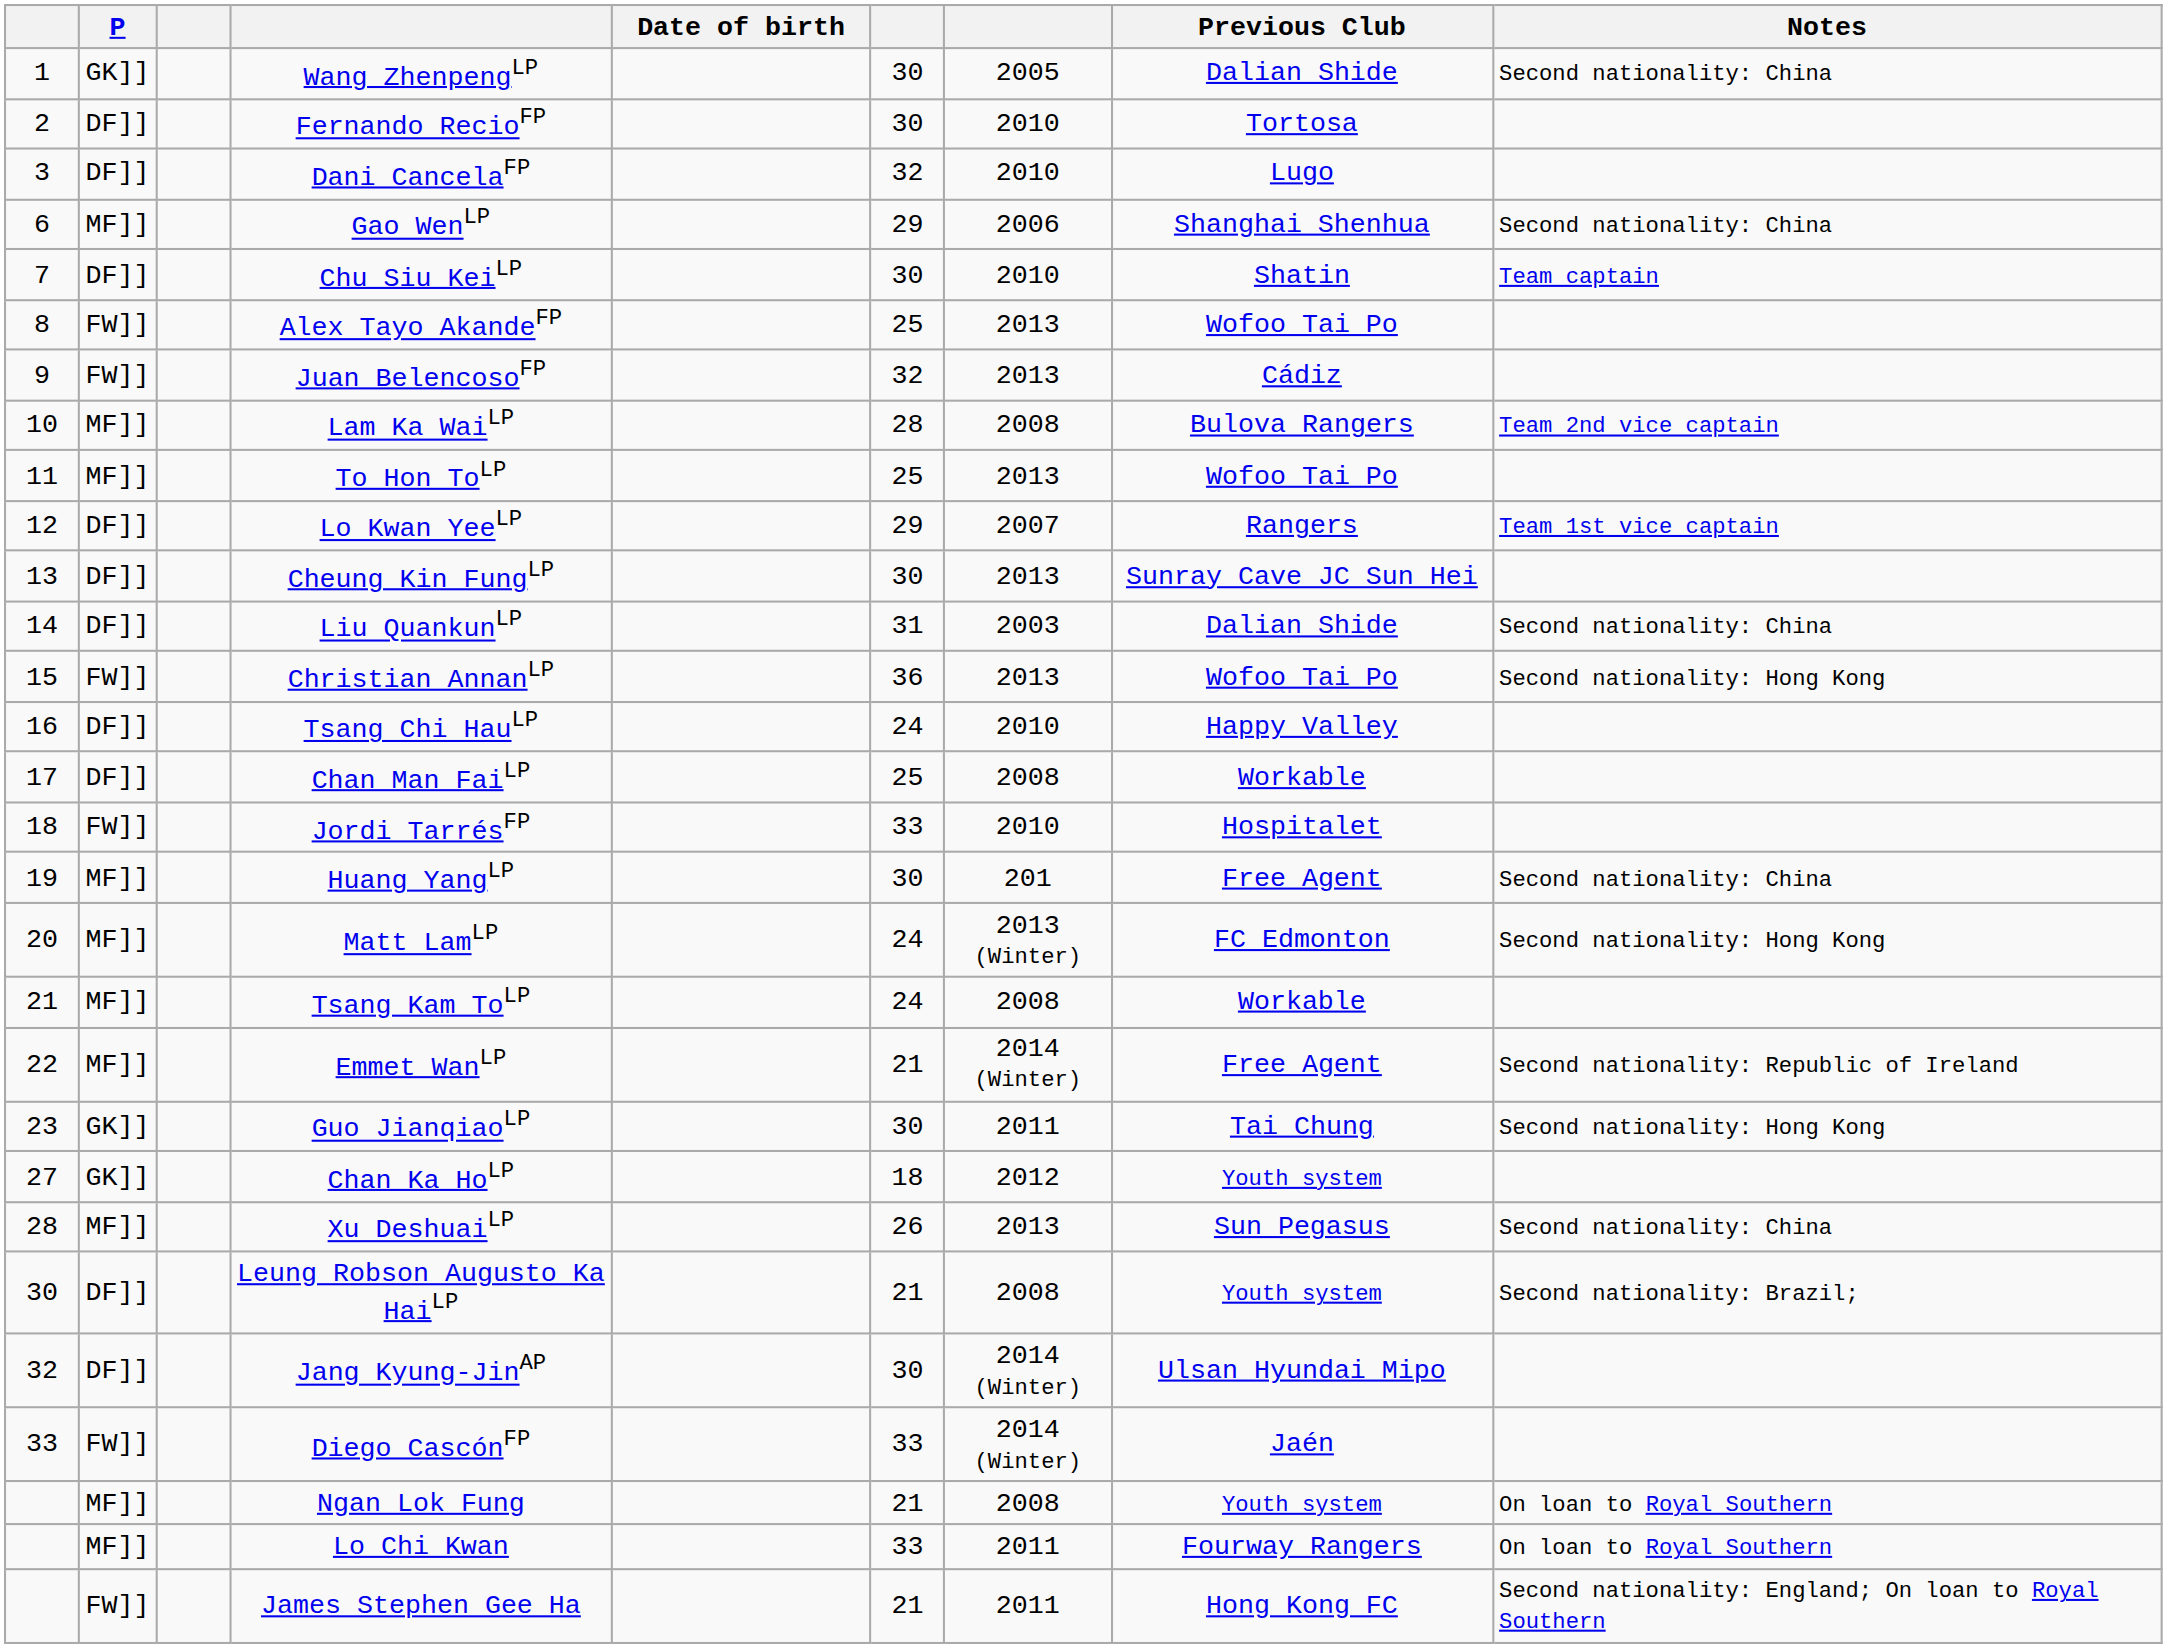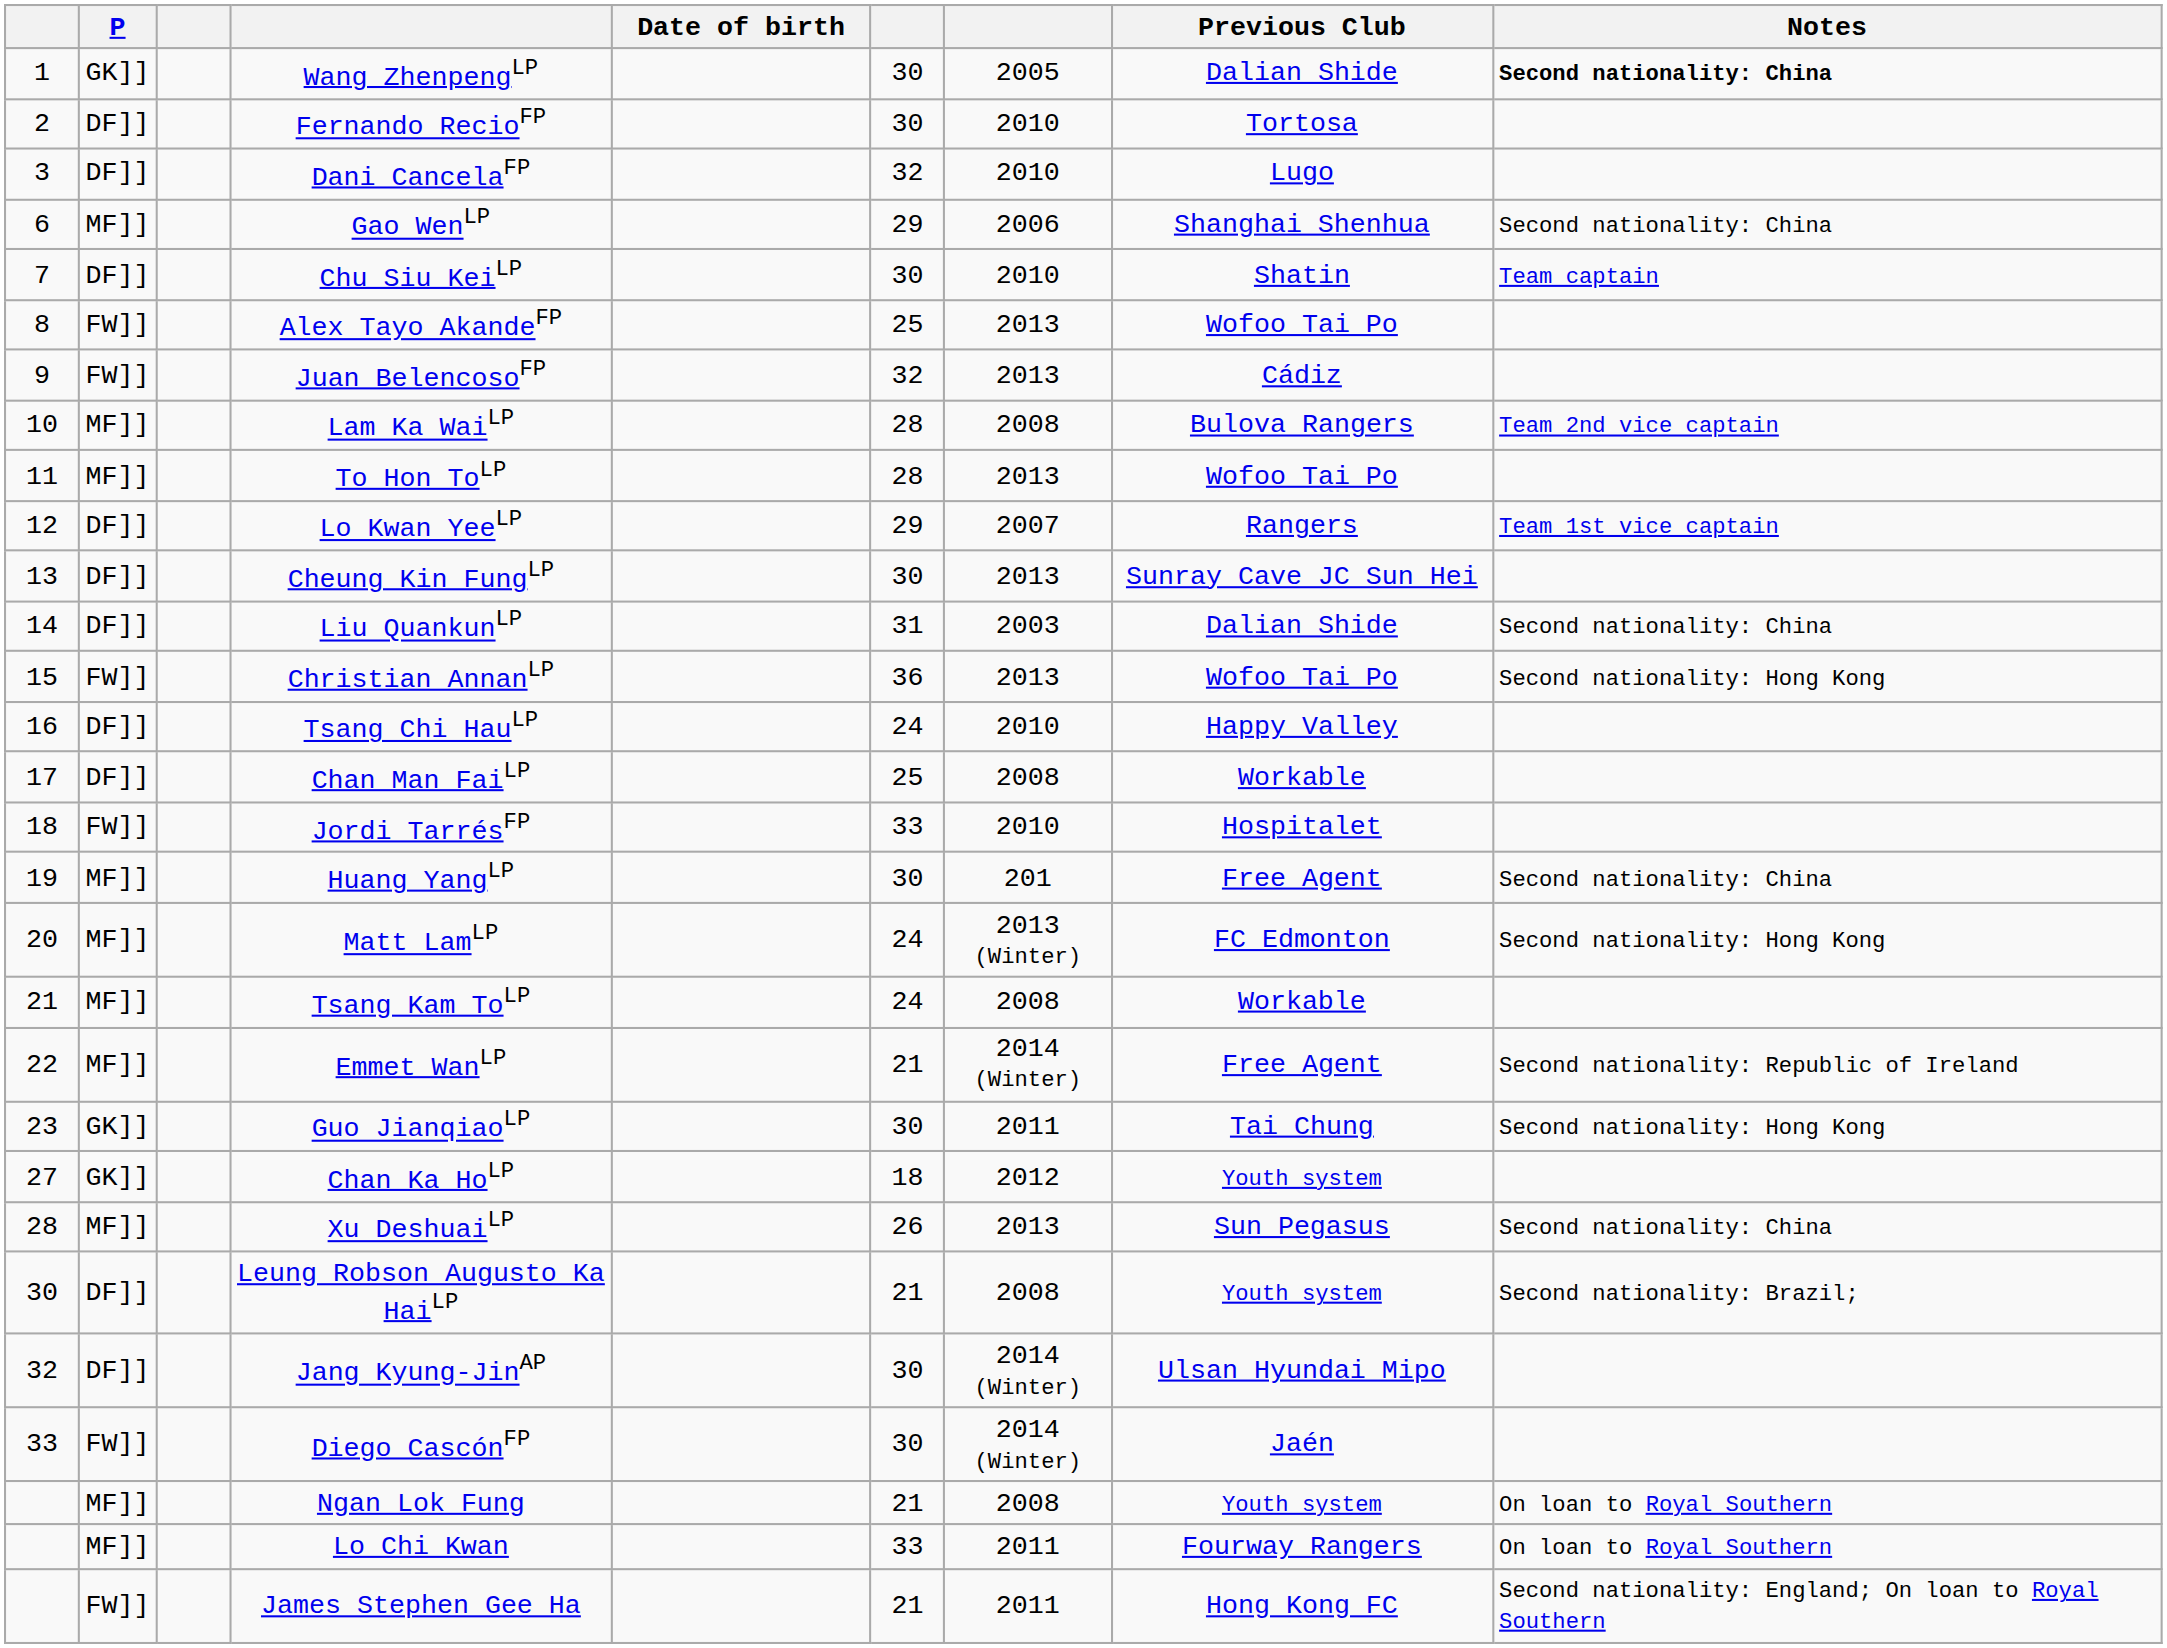(1666, 75) normal -> (1666, 74) bold
(908, 476) 25 -> (908, 476) 28
(908, 1445) 33 -> (908, 1445) 30
